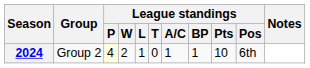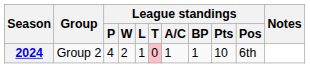(110, 53) lightyellow background -> (110, 53) no background
(155, 53) no background -> (155, 53) pink background
